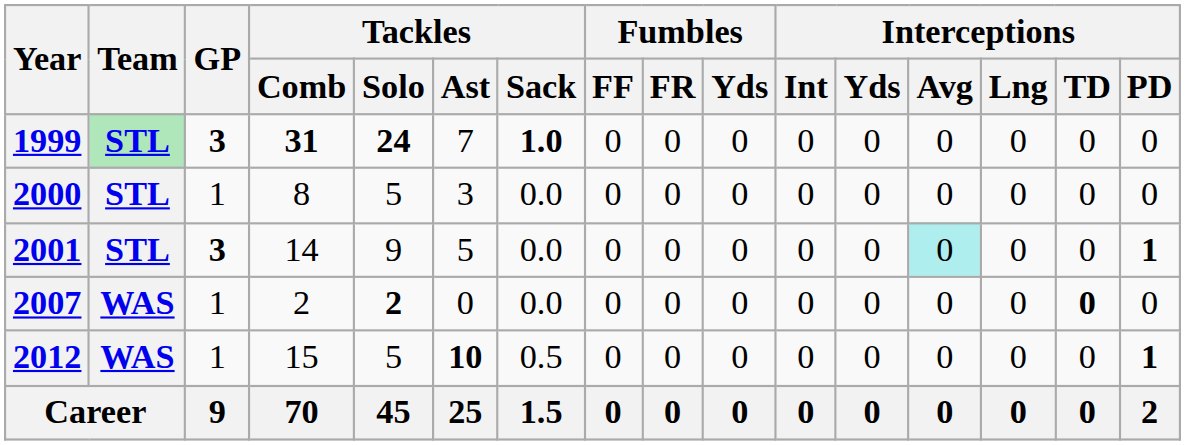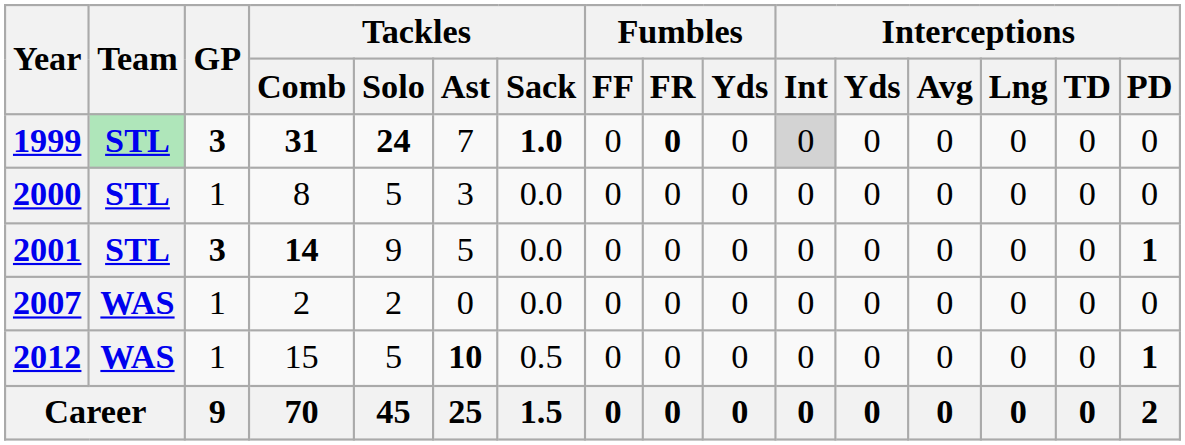(673, 140) normal -> (673, 140) bold
(806, 140) no background -> (806, 140) lightgrey background
(302, 248) normal -> (302, 248) bold
(945, 248) paleturquoise background -> (945, 248) no background
(393, 303) bold -> (393, 303) normal
(1087, 303) bold -> (1087, 303) normal
